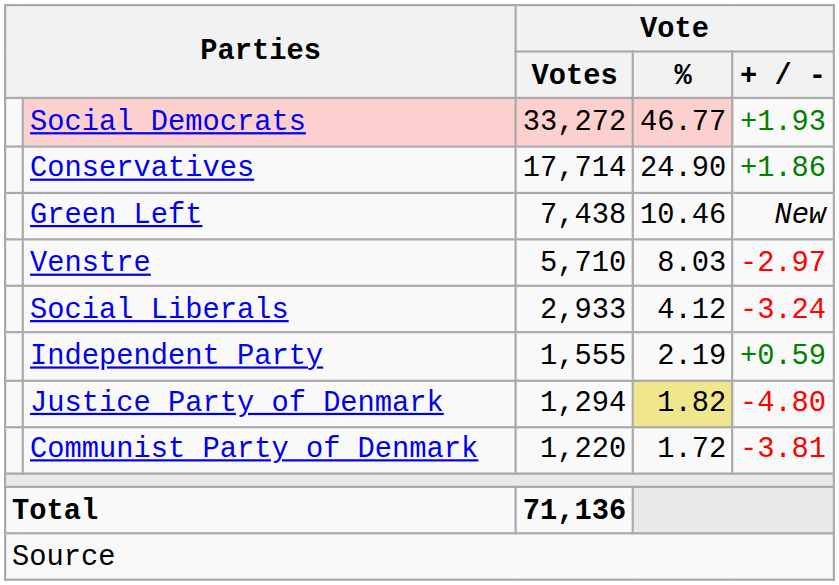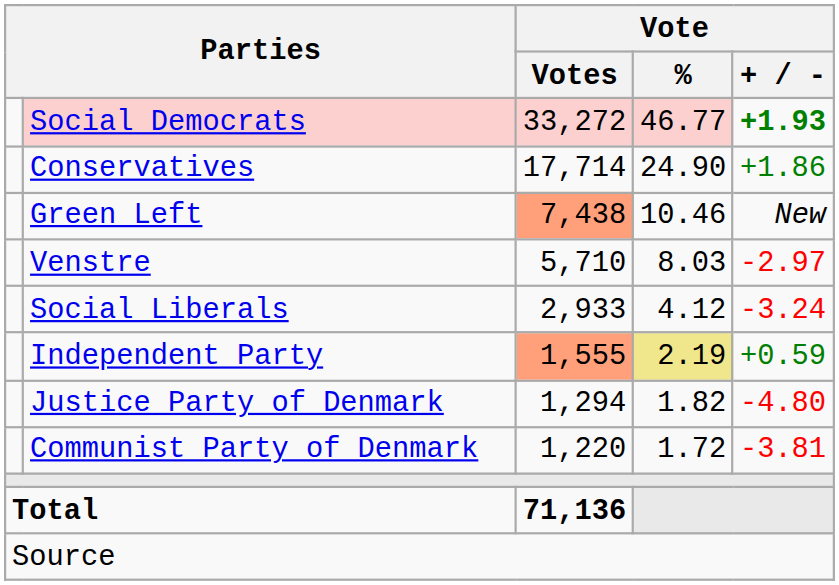(783, 122) normal -> (783, 122) bold
(583, 216) no background -> (583, 216) lightsalmon background
(583, 356) no background -> (583, 356) lightsalmon background
(692, 356) no background -> (692, 356) khaki background
(692, 403) khaki background -> (692, 403) no background
